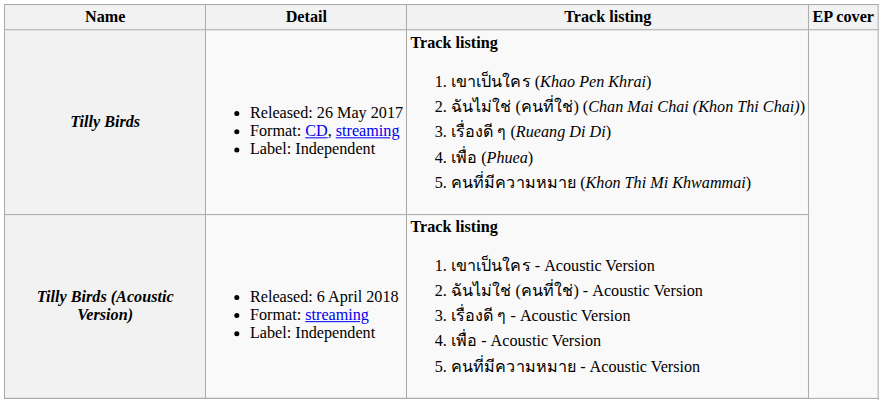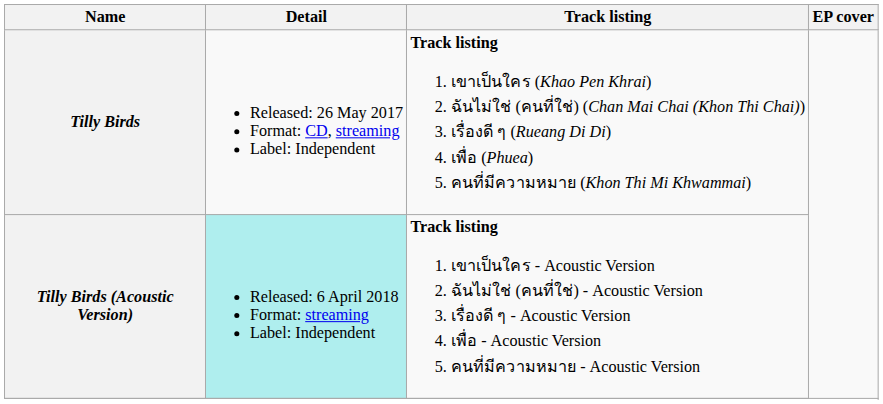(306, 316) no background -> (306, 316) paleturquoise background
